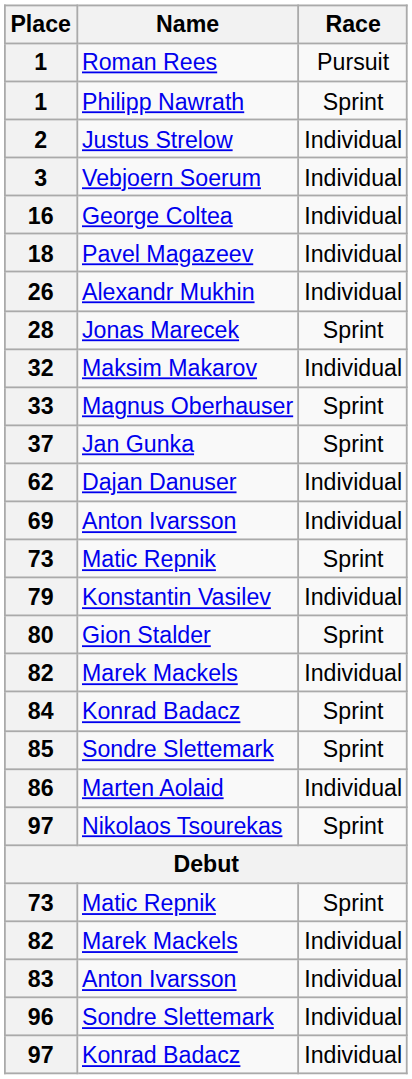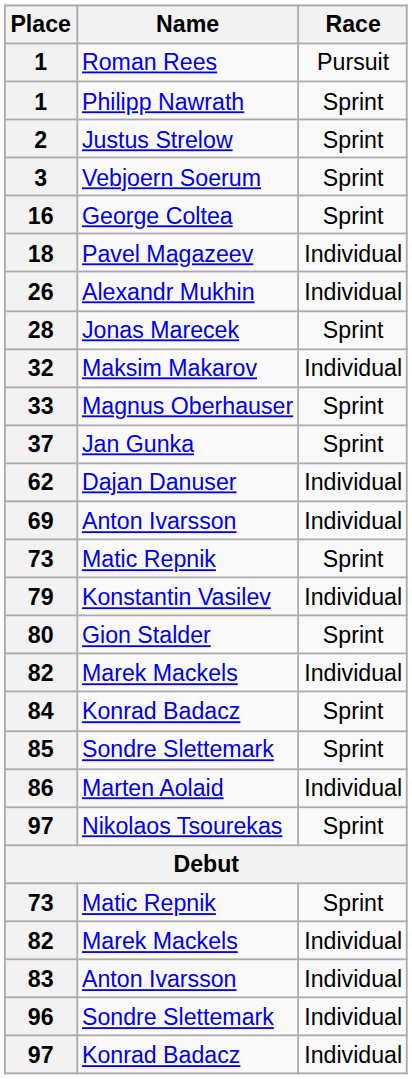(353, 139) Individual -> (353, 139) Sprint
(353, 177) Individual -> (353, 177) Sprint
(353, 215) Individual -> (353, 215) Sprint
